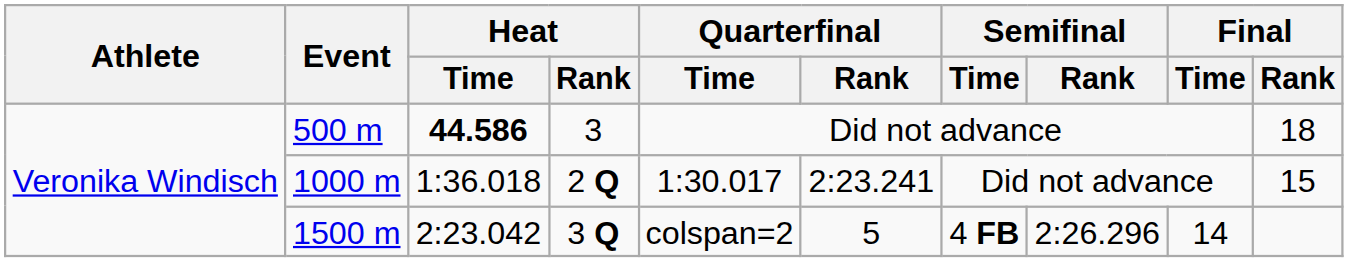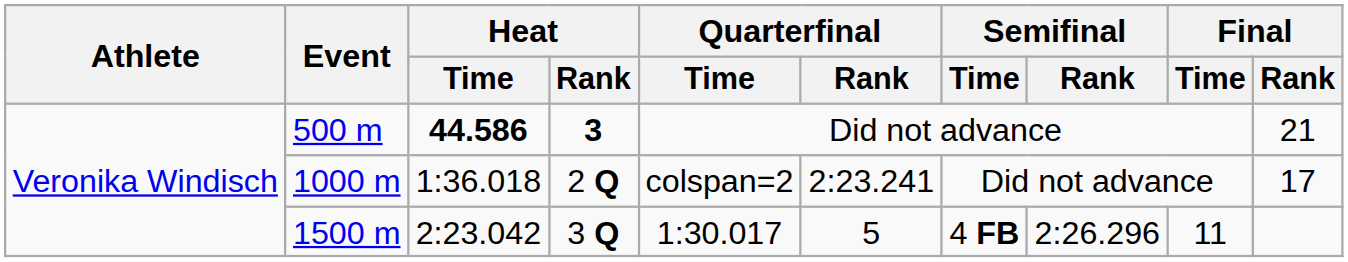(593, 130) normal -> (593, 130) bold
(1298, 130) 18 -> (1298, 130) 21
(720, 181) 1:30.017 -> (720, 181) colspan=2
(1298, 181) 15 -> (1298, 181) 17
(720, 232) colspan=2 -> (720, 232) 1:30.017
(1210, 232) 14 -> (1210, 232) 11
